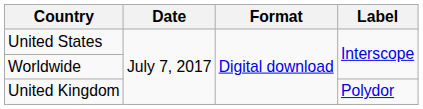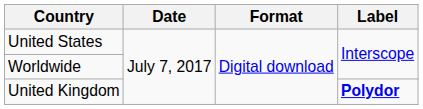(368, 91) normal -> (370, 91) bold
